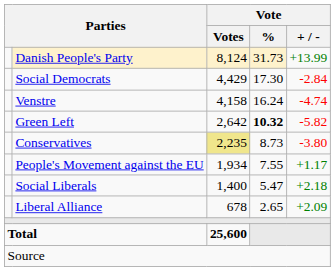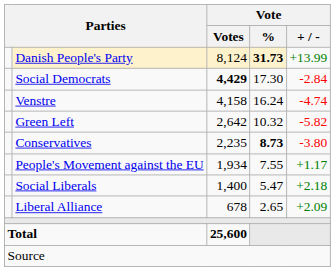(268, 57) normal -> (268, 57) bold
(232, 79) normal -> (232, 79) bold
(268, 121) bold -> (268, 121) normal
(232, 143) khaki background -> (232, 143) no background
(272, 143) normal -> (272, 143) bold
